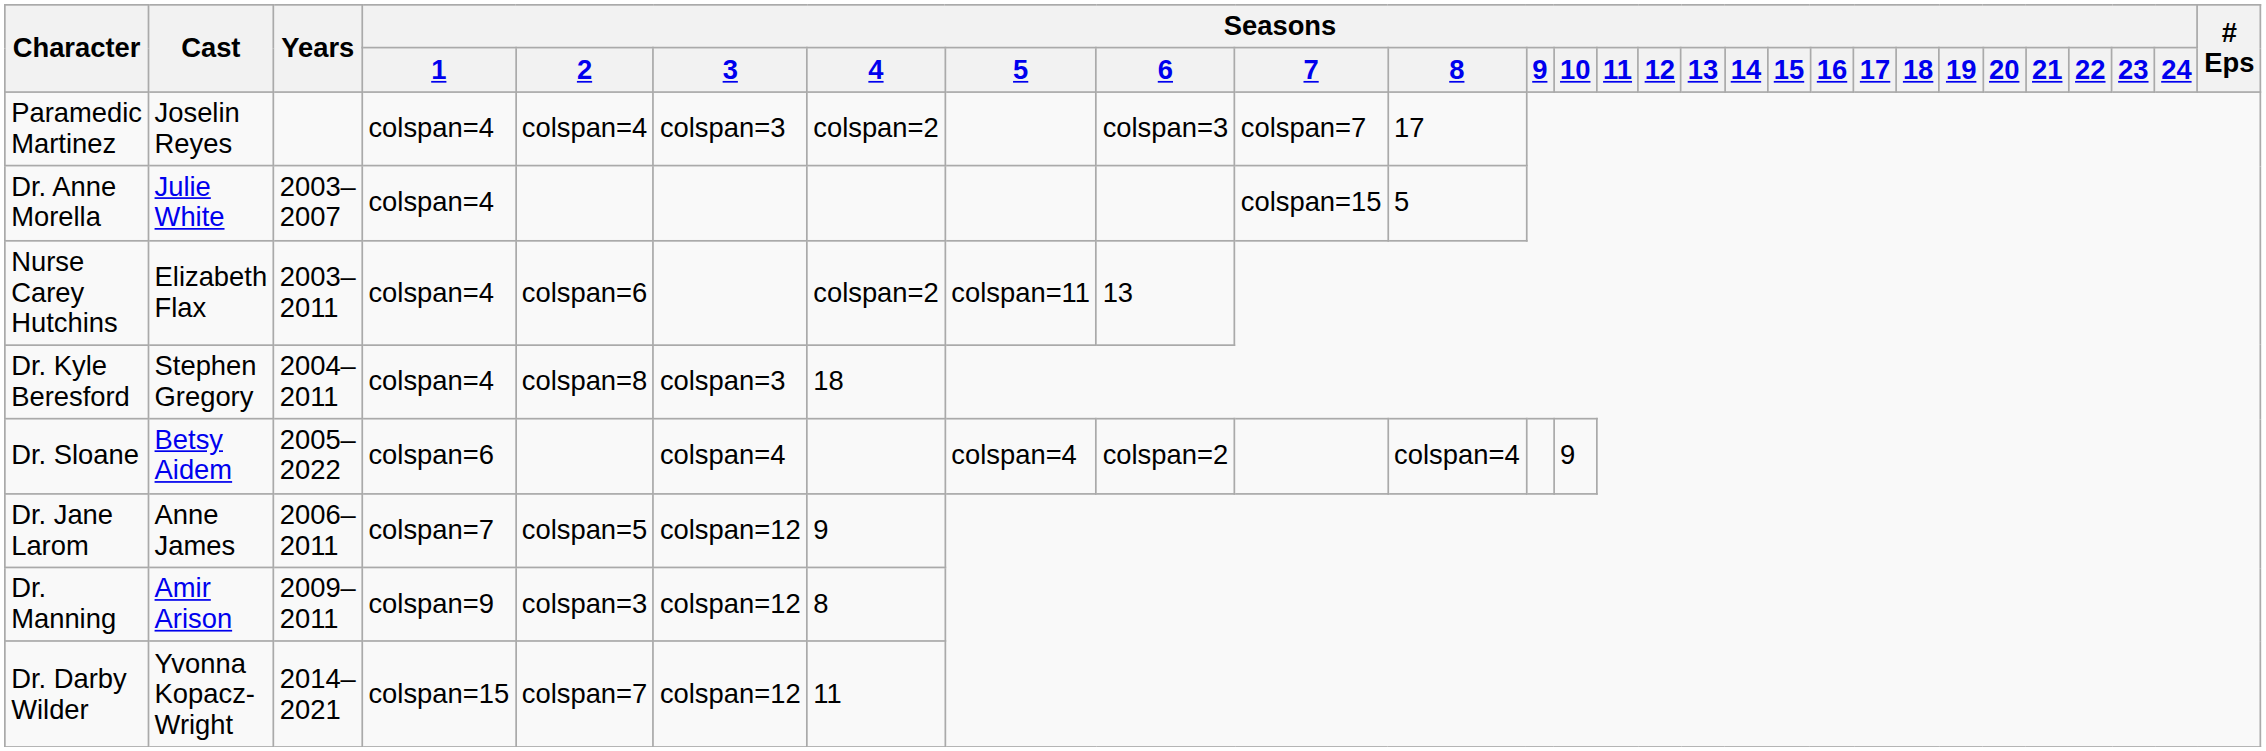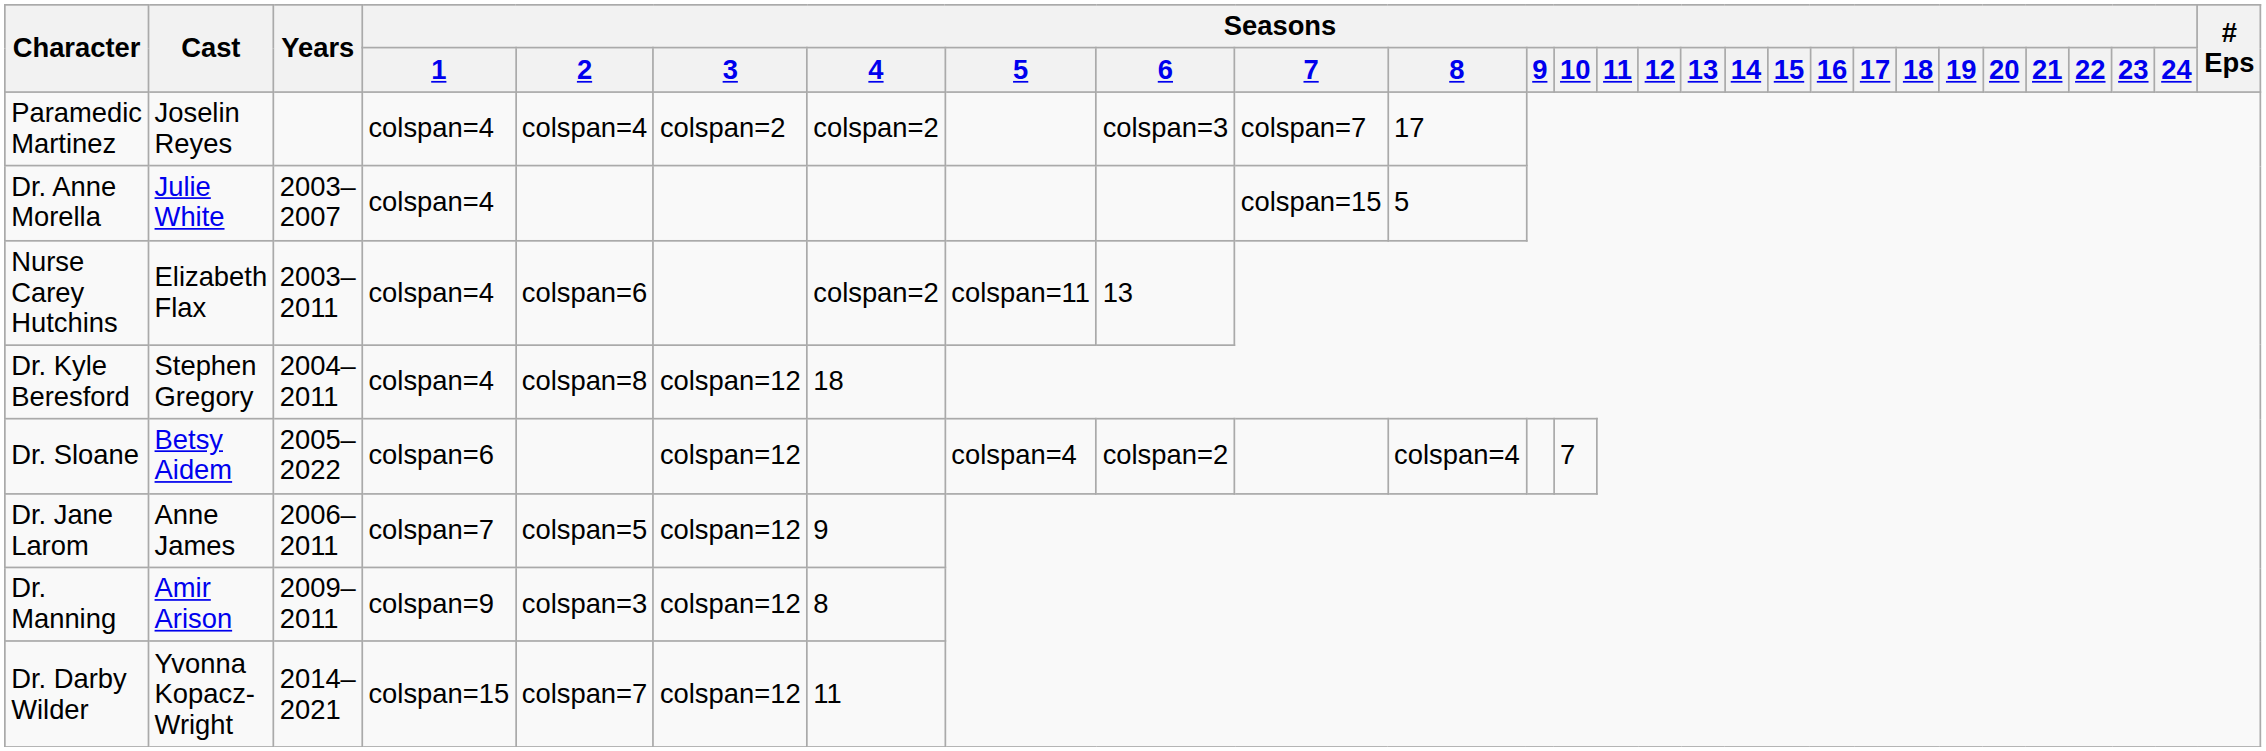(723, 128) colspan=3 -> (723, 128) colspan=2
(723, 381) colspan=3 -> (730, 381) colspan=12
(723, 455) colspan=4 -> (730, 455) colspan=12
(1568, 455) 9 -> (1568, 455) 7
